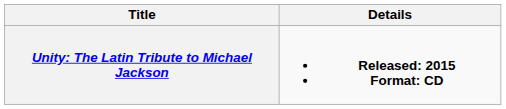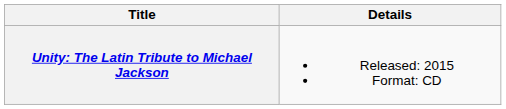(390, 73) bold -> (390, 73) normal
